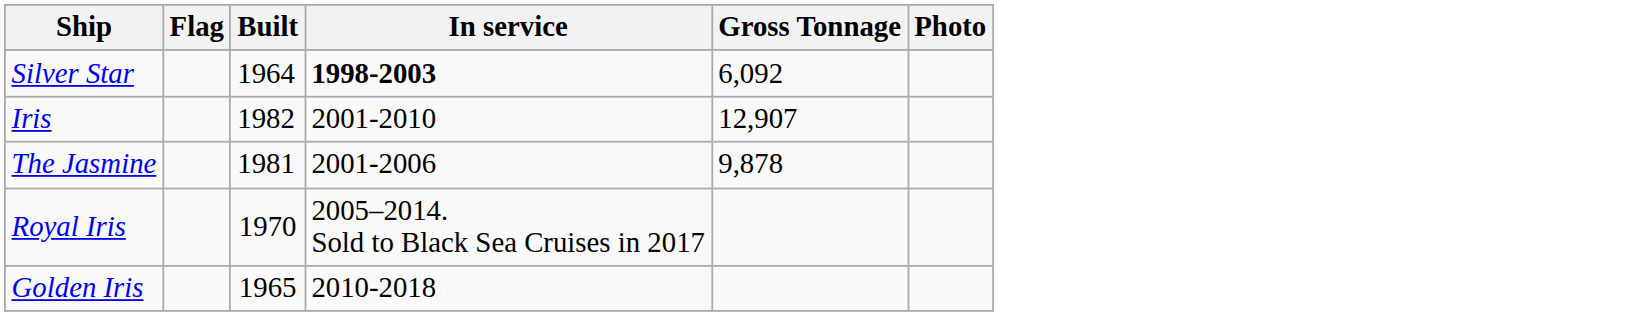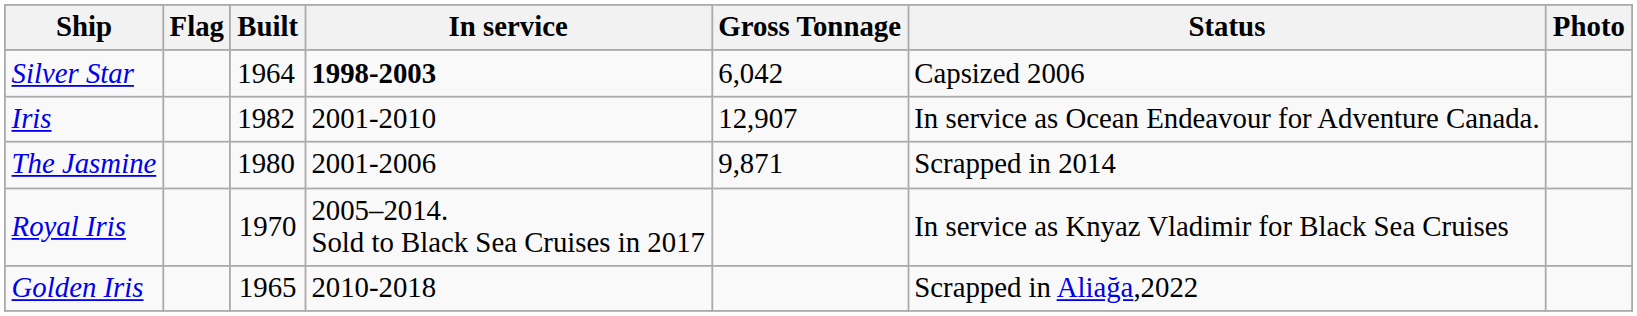+ column: (1227, 27)
(751, 73) 6,092 -> (751, 73) 6,042
(266, 164) 1981 -> (266, 164) 1980
(751, 164) 9,878 -> (751, 164) 9,871
